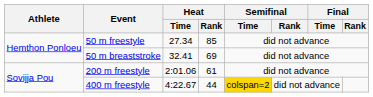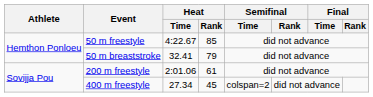(181, 41) 27.34 -> (181, 41) 4:22.67
(211, 56) 69 -> (211, 56) 79
(181, 85) 4:22.67 -> (181, 85) 27.34
(211, 85) 44 -> (211, 85) 45
(248, 85) gold background -> (248, 85) no background
